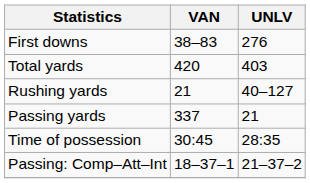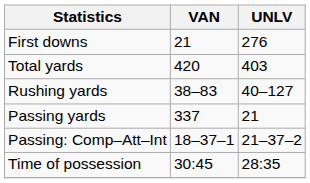(196, 41) 38–83 -> (183, 41) 21
(183, 91) 21 -> (196, 91) 38–83
rows swapped: (87, 165) <-> (75, 140)
